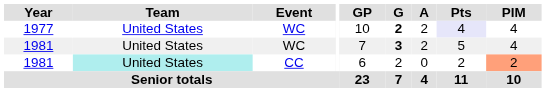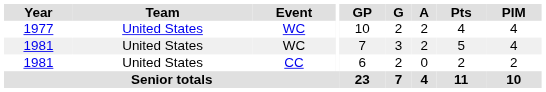(399, 29) bold -> (399, 29) normal
(461, 29) lavender background -> (461, 29) no background
(399, 46) bold -> (399, 46) normal
(163, 62) paleturquoise background -> (163, 62) no background
(514, 62) lightsalmon background -> (514, 62) no background
